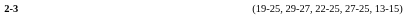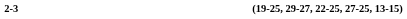(327, 8) normal -> (327, 8) bold
